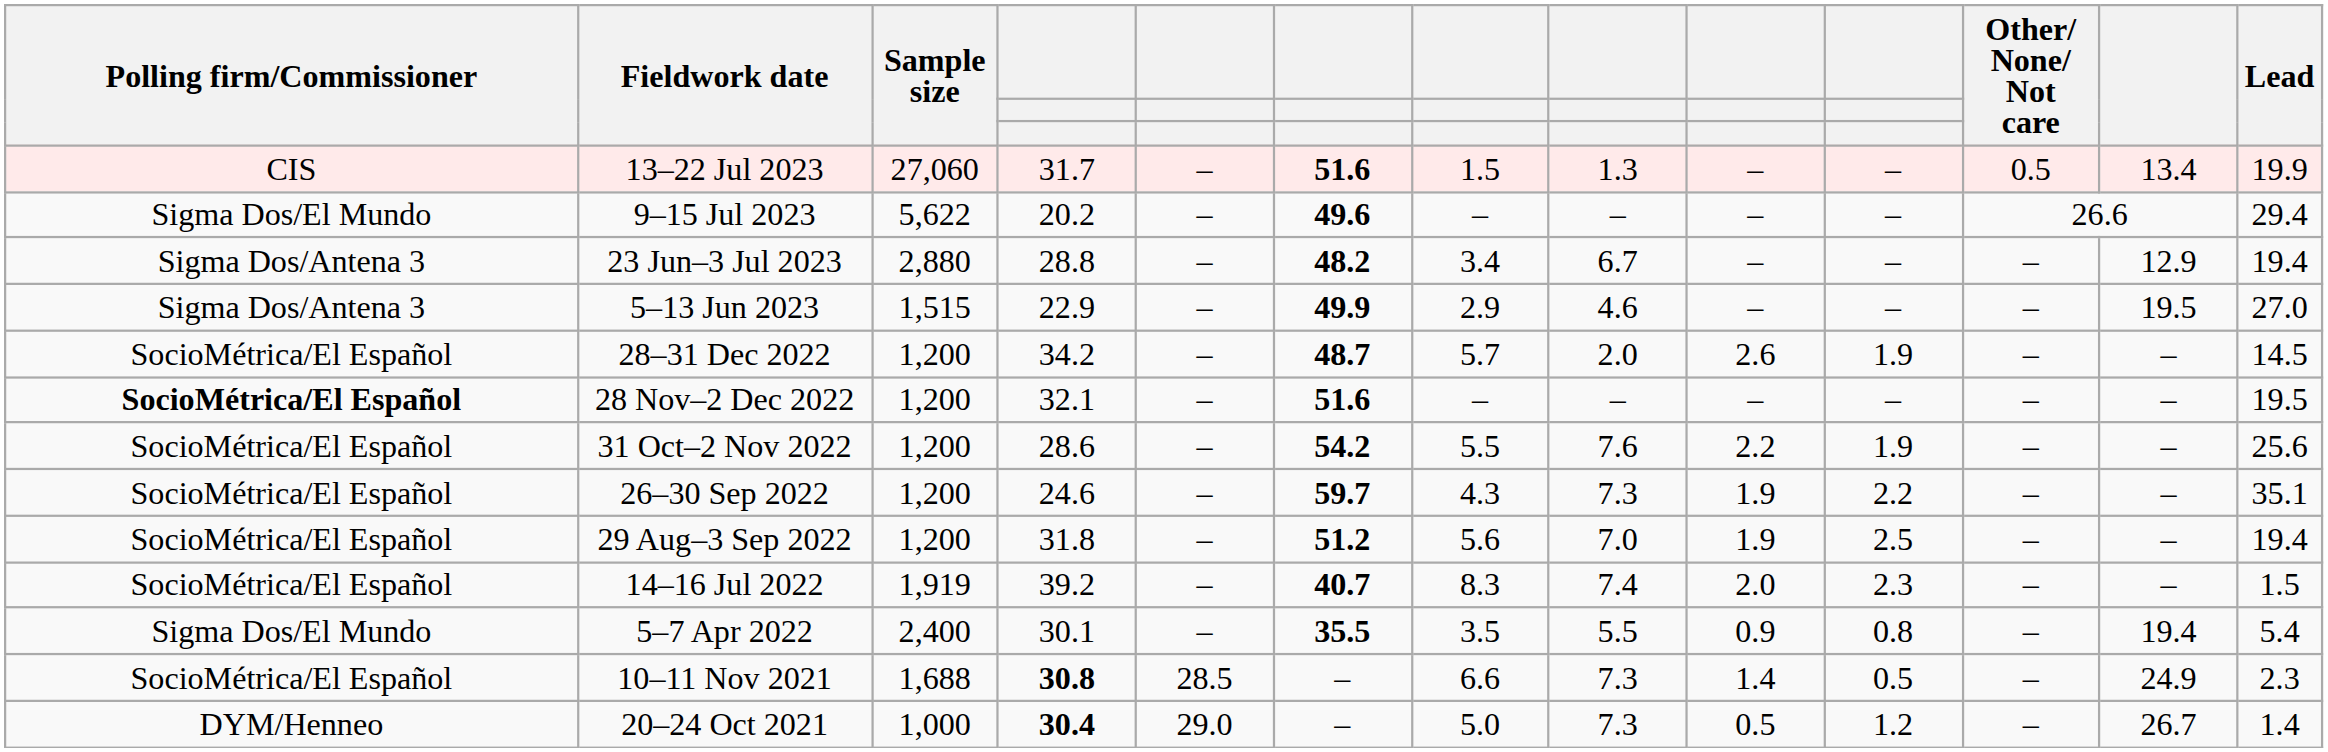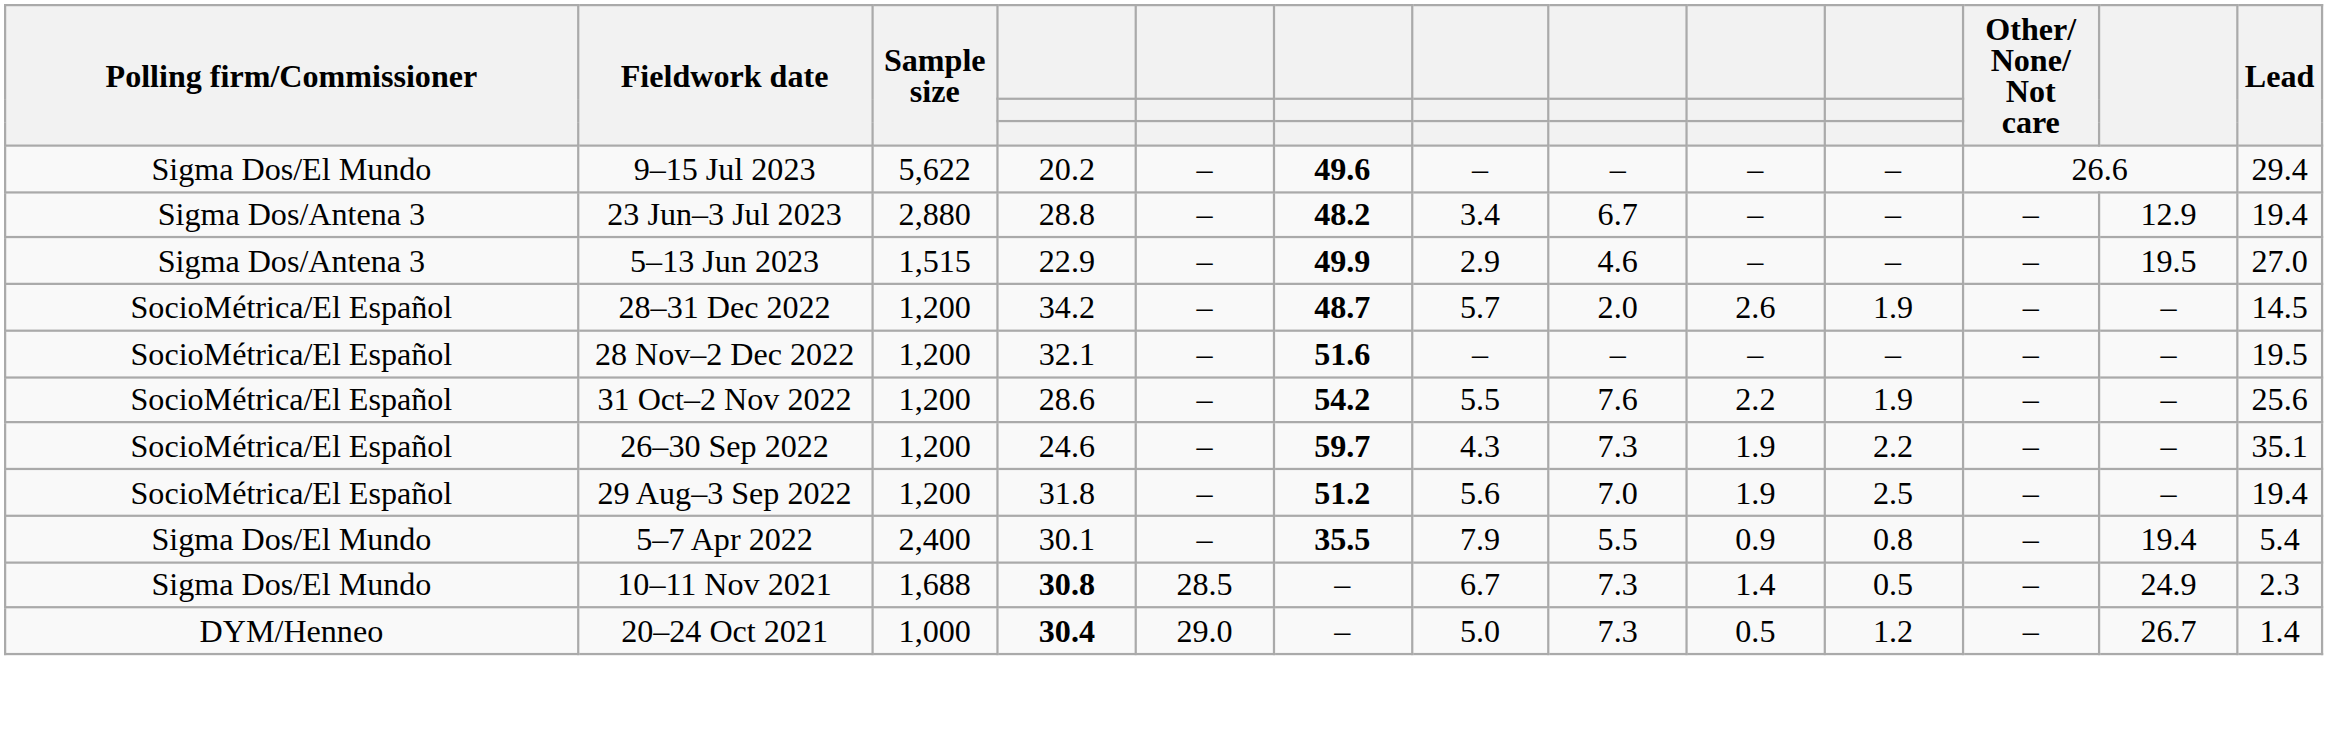- row: (725, 169)
(291, 400) bold -> (291, 354) normal
- row: (725, 585)
(1480, 631) 3.5 -> (1480, 539) 7.9
(291, 678) SocioMétrica/El Español -> (291, 585) Sigma Dos/El Mundo
(1480, 678) 6.6 -> (1480, 585) 6.7
